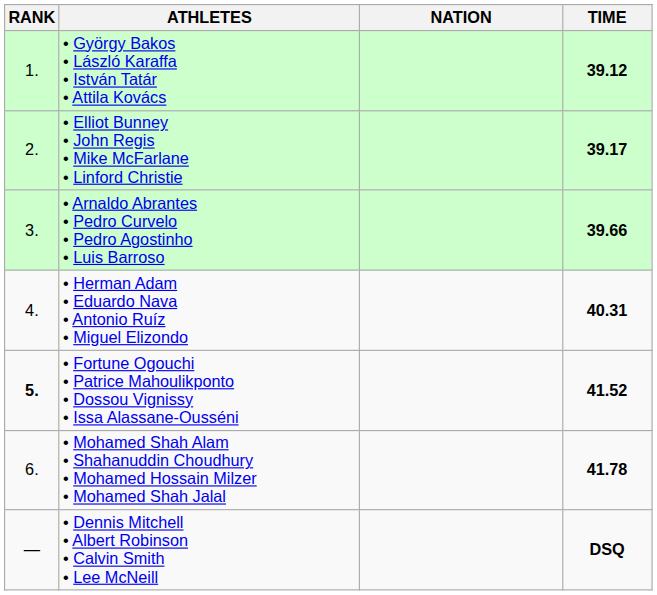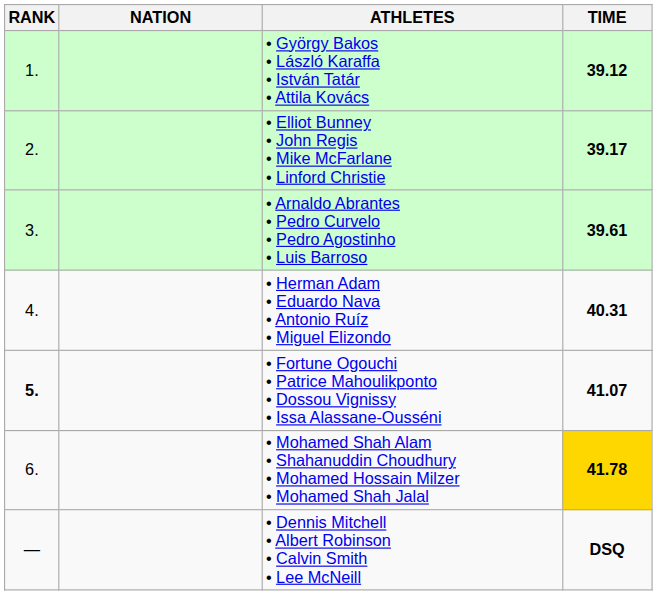columns swapped: (461, 18) <-> (209, 18)
(607, 231) 39.66 -> (607, 231) 39.61
(607, 390) 41.52 -> (607, 390) 41.07
(607, 470) no background -> (607, 470) gold background
